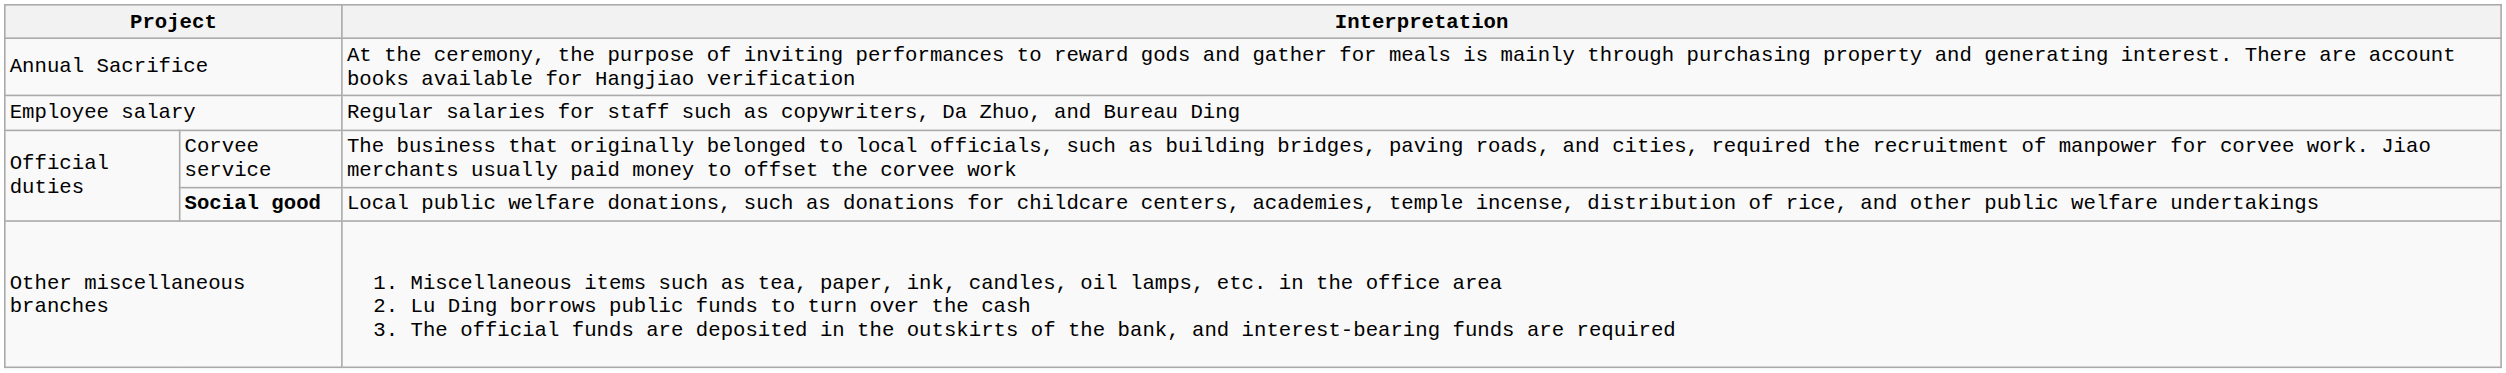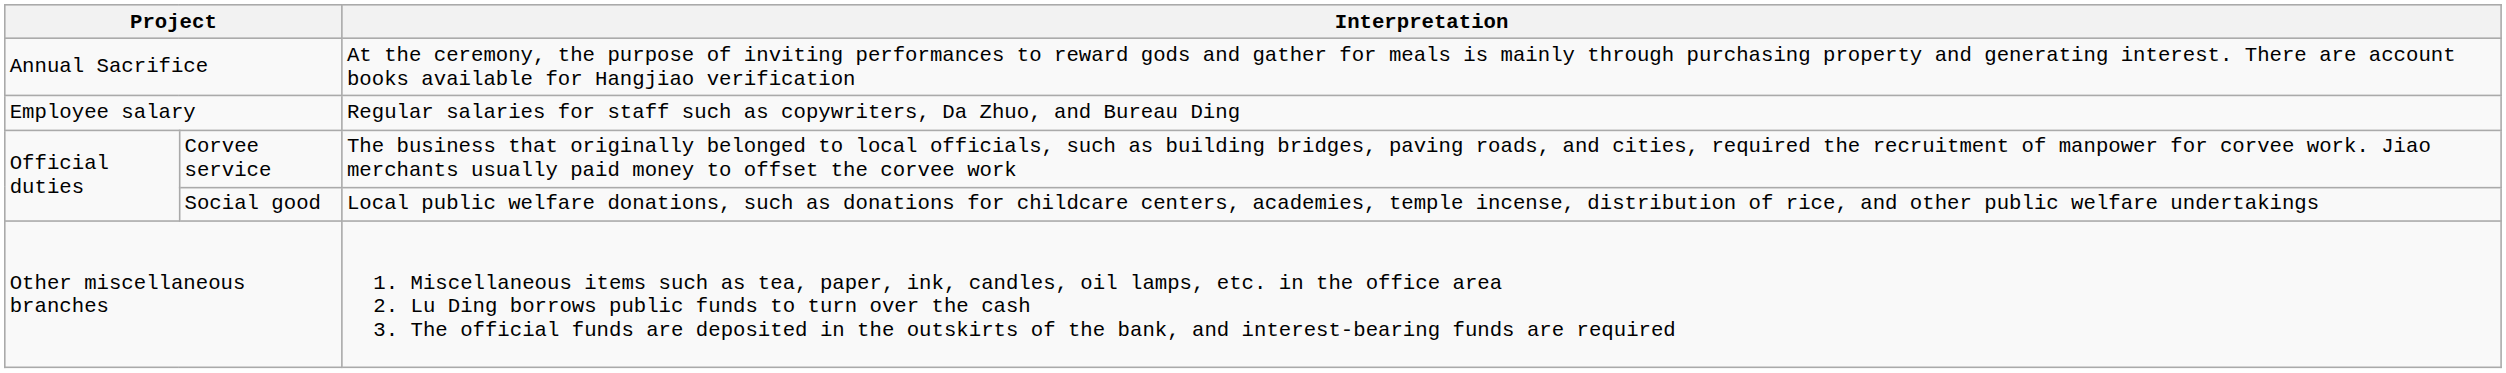(253, 204) bold -> (253, 204) normal
